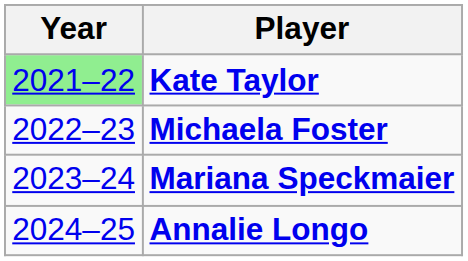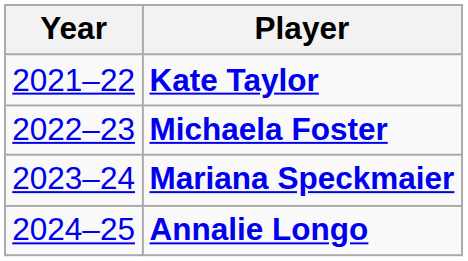(74, 79) lightgreen background -> (74, 79) no background
